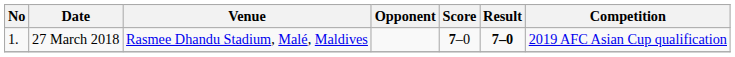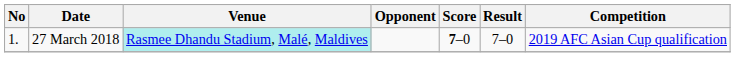(247, 39) no background -> (247, 39) paleturquoise background
(503, 39) bold -> (503, 39) normal
